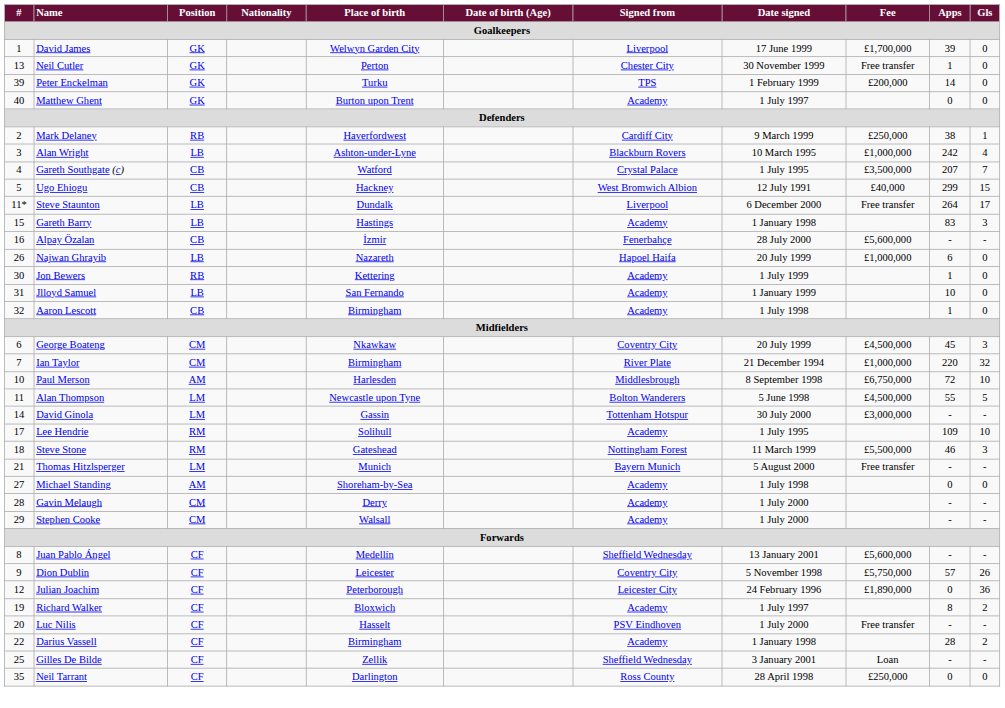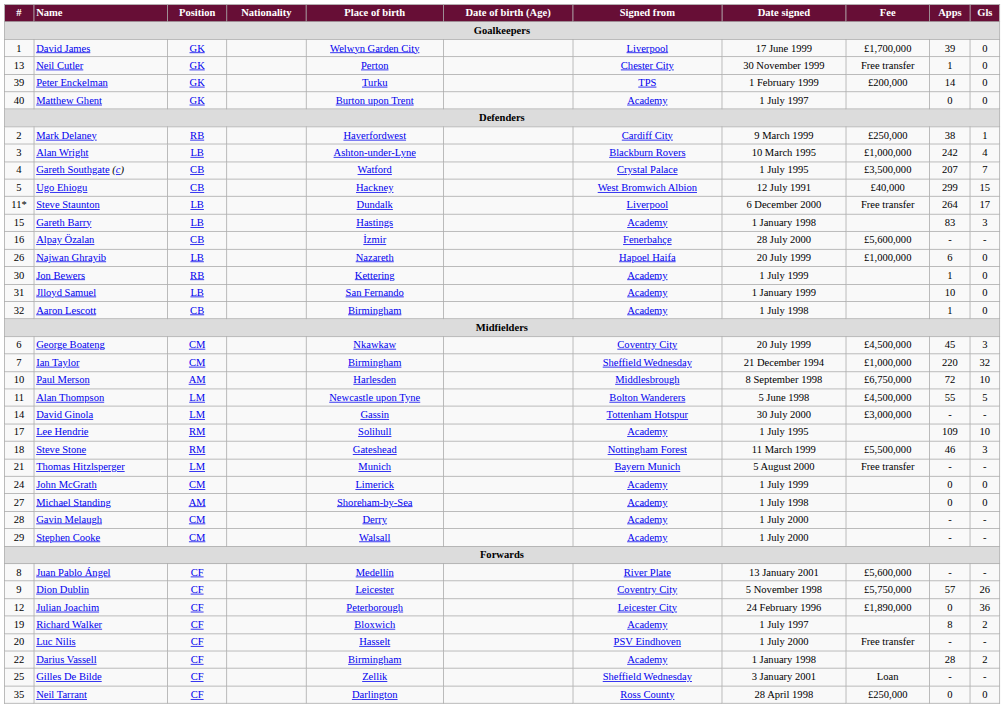(647, 362) River Plate -> (647, 362) Sheffield Wednesday
+ row: (66, 484)
(647, 554) Sheffield Wednesday -> (647, 572) River Plate
